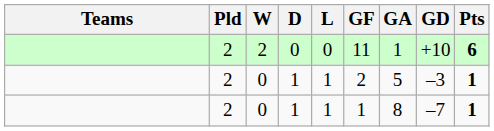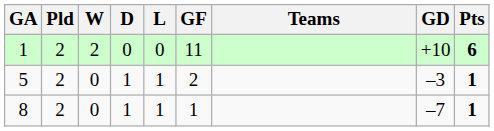columns swapped: (107, 19) <-> (398, 19)
